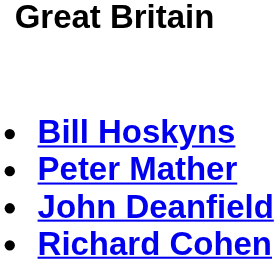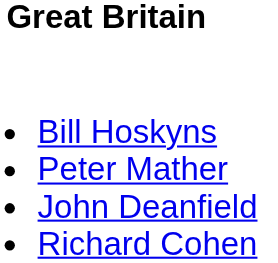(115, 189) bold -> (106, 189) normal
